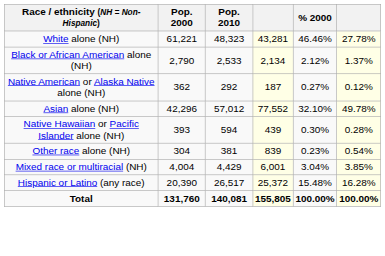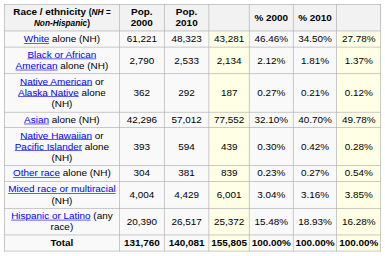+ column: (315, 17)
